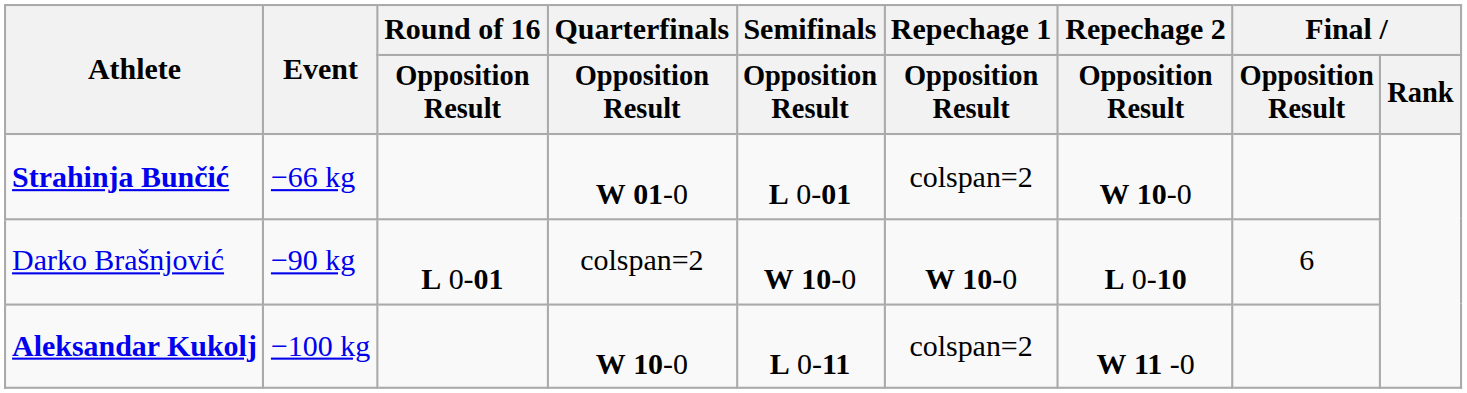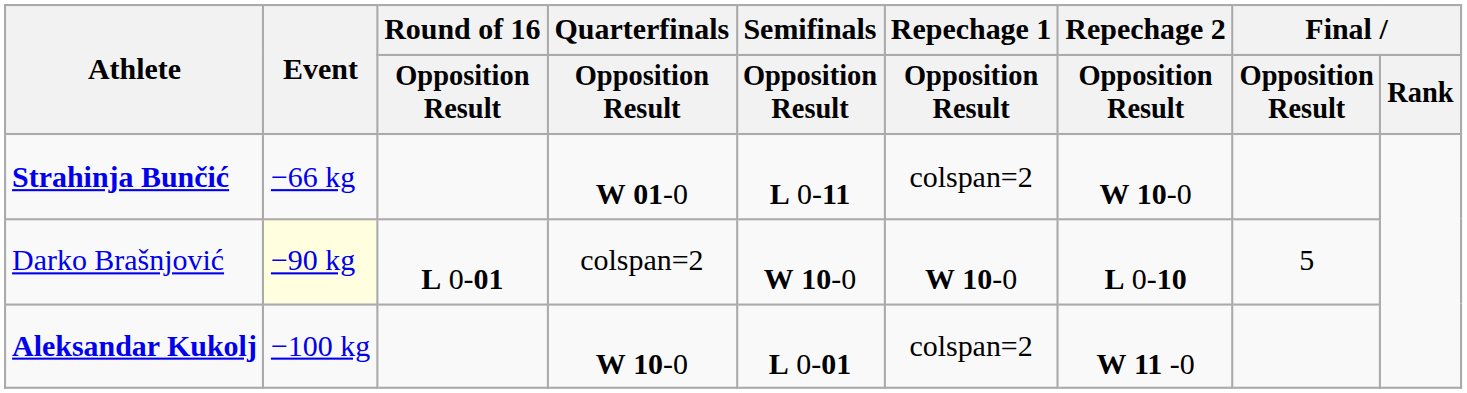(810, 194) L 0-01 -> (810, 194) L 0-11
(313, 261) no background -> (313, 261) lightyellow background
(1307, 261) 6 -> (1307, 261) 5
(810, 363) L 0-11 -> (810, 363) L 0-01
